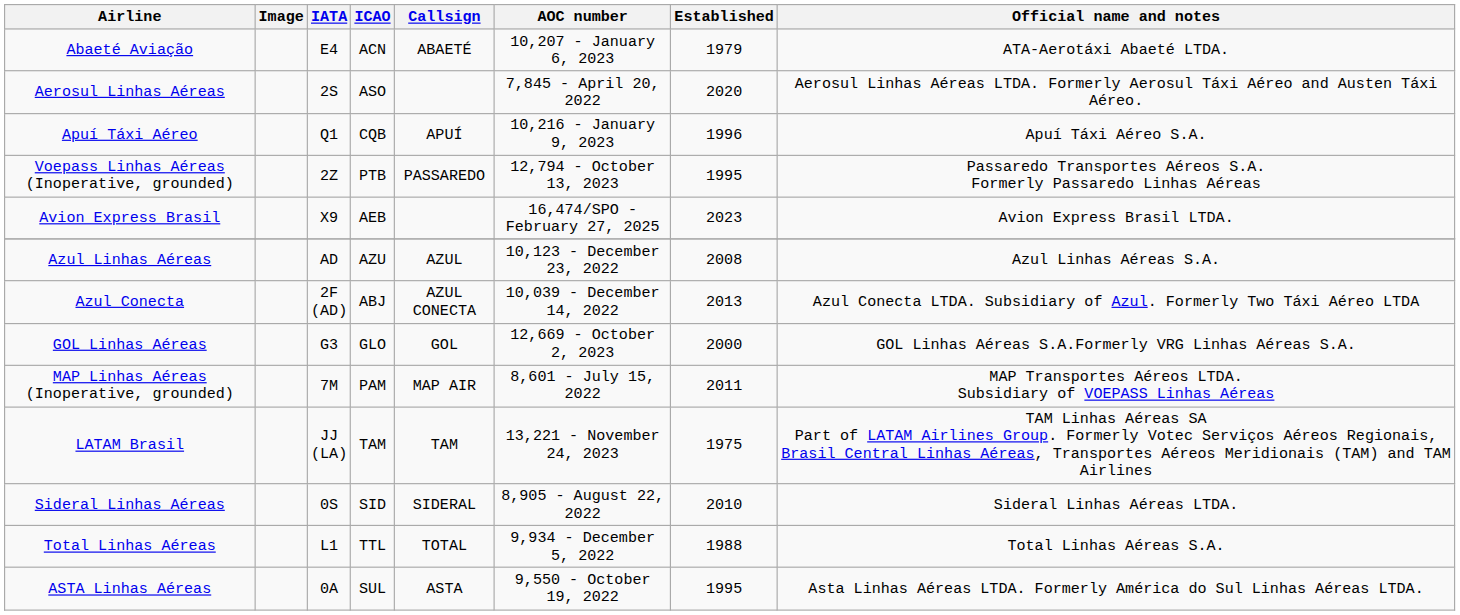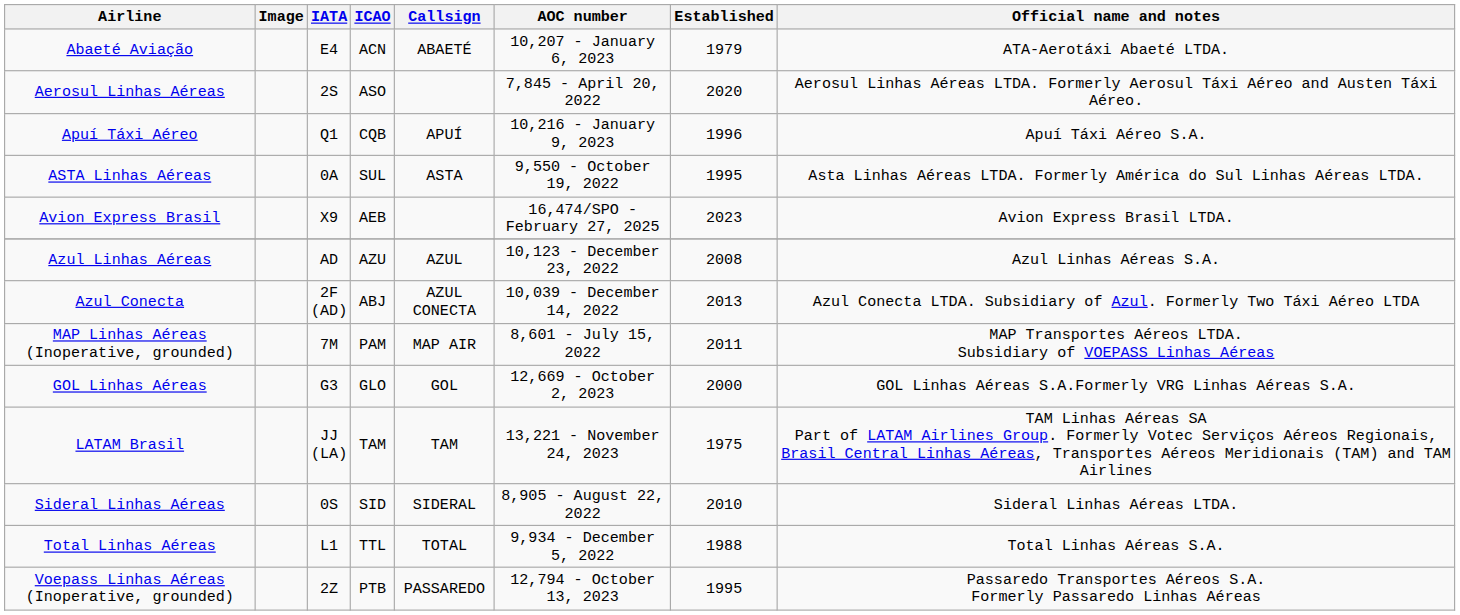rows swapped: (130, 589) <-> (130, 176)
rows swapped: (130, 344) <-> (130, 386)
